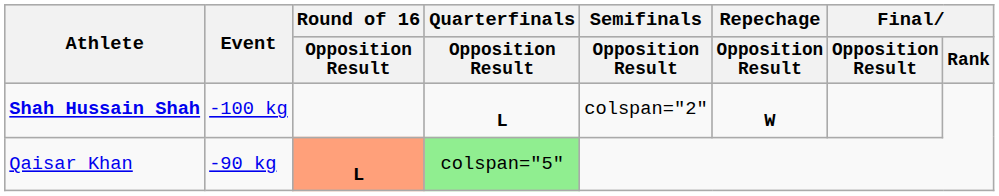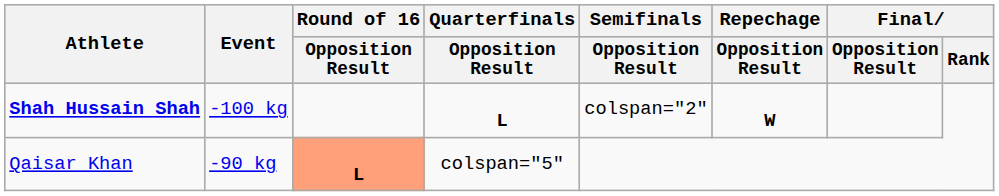(502, 164) lightgreen background -> (502, 164) no background
